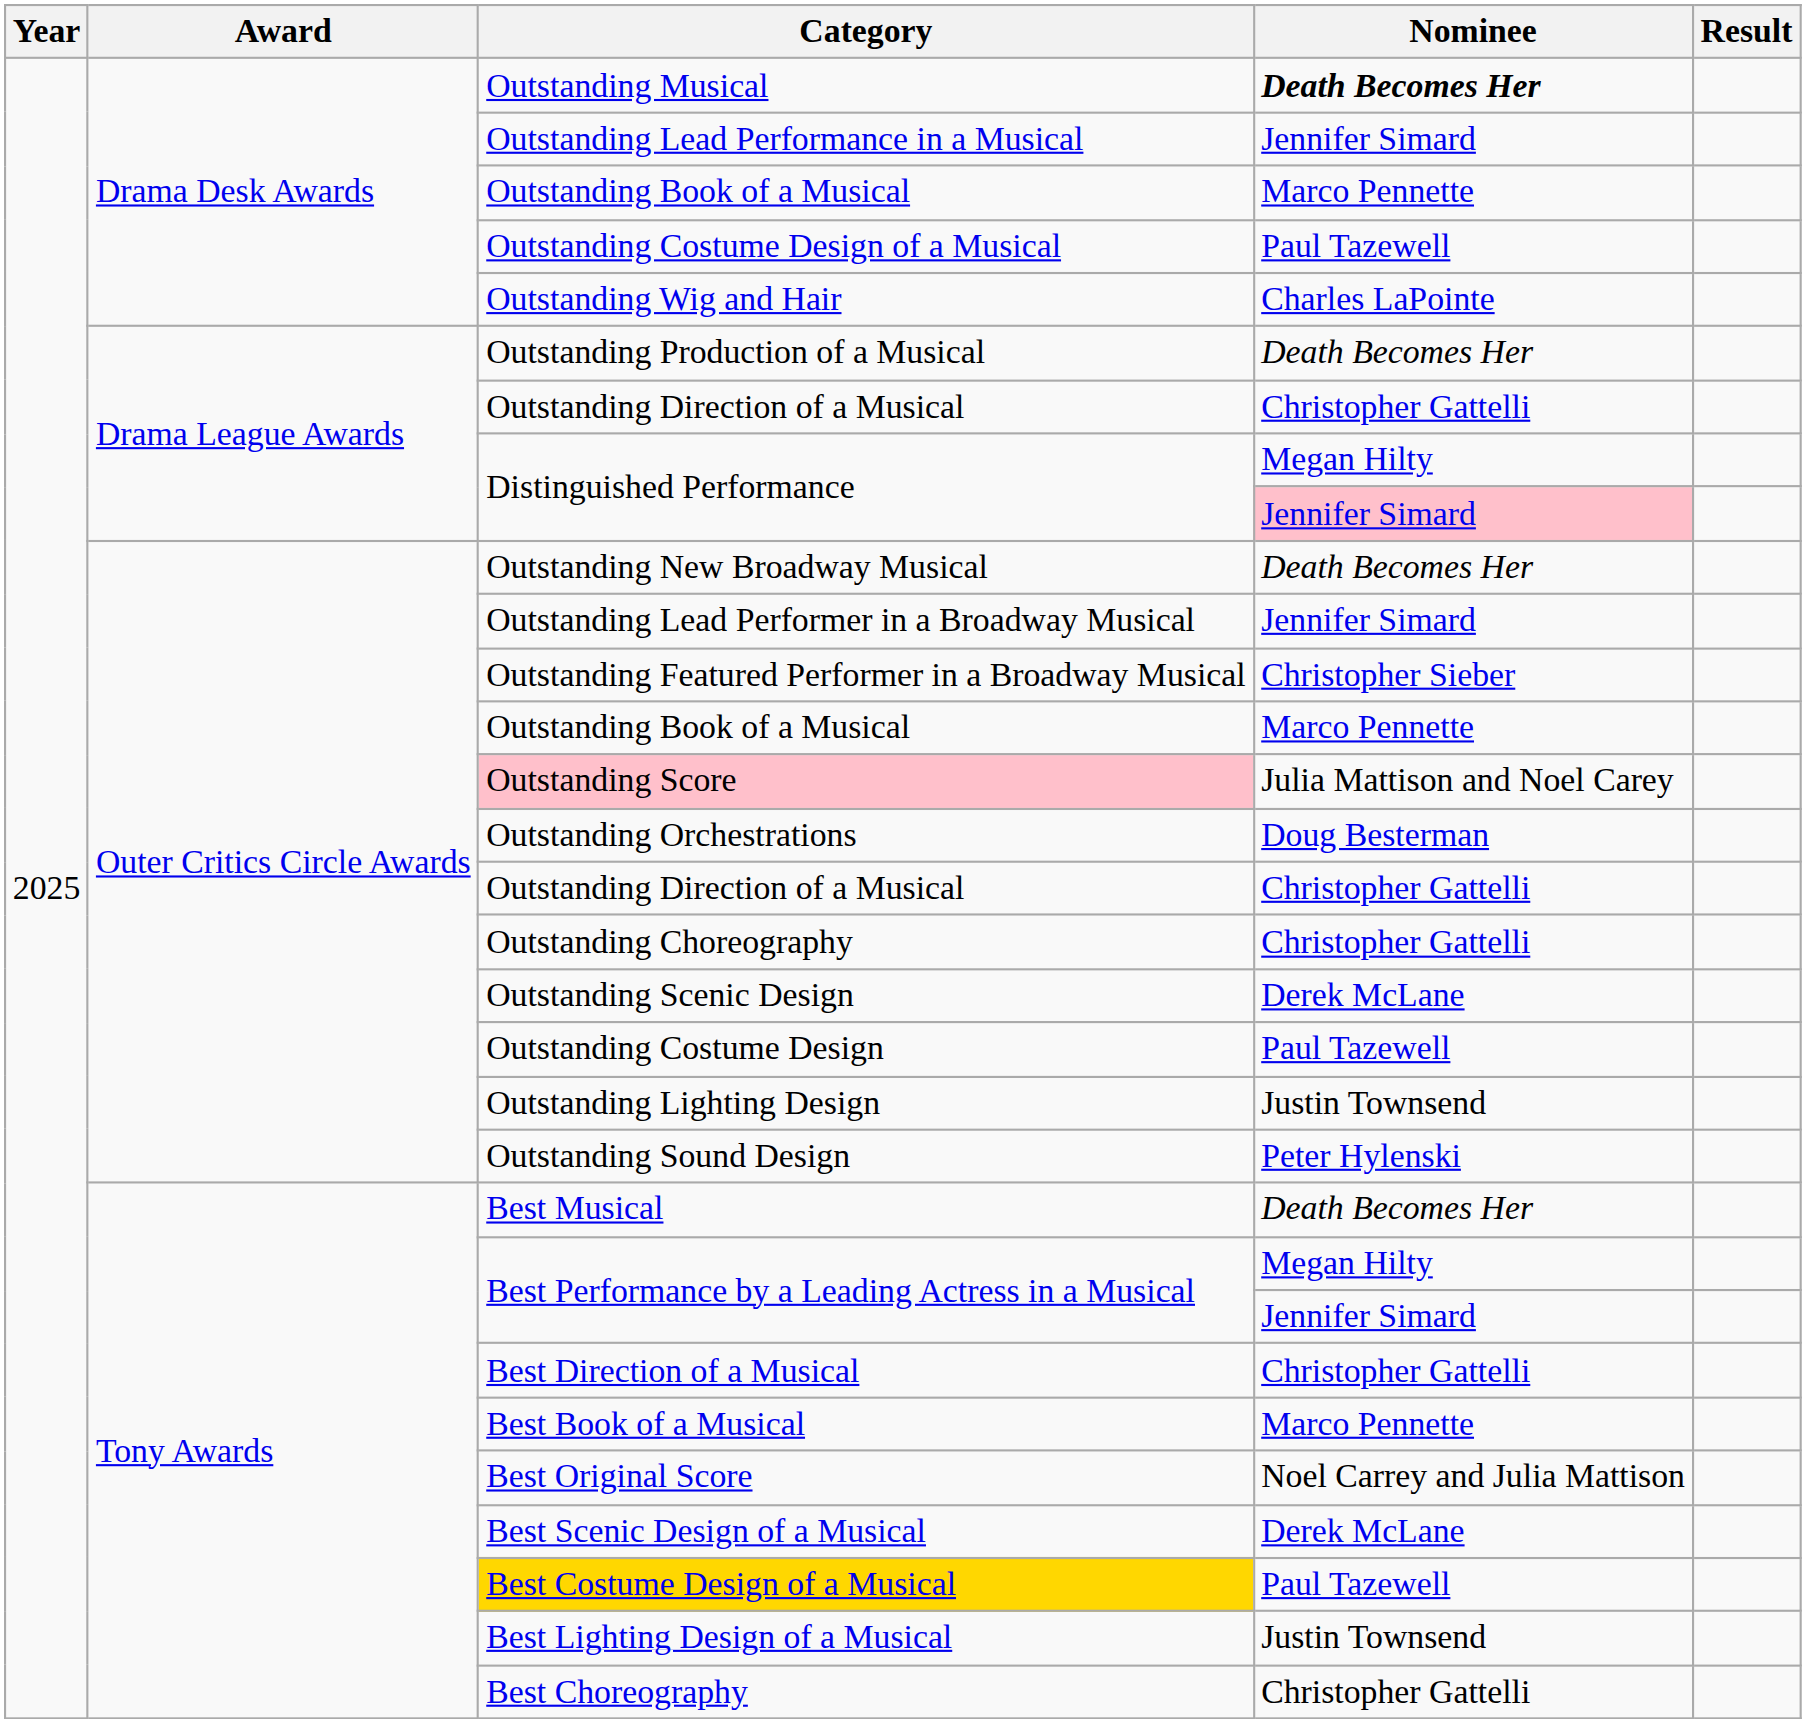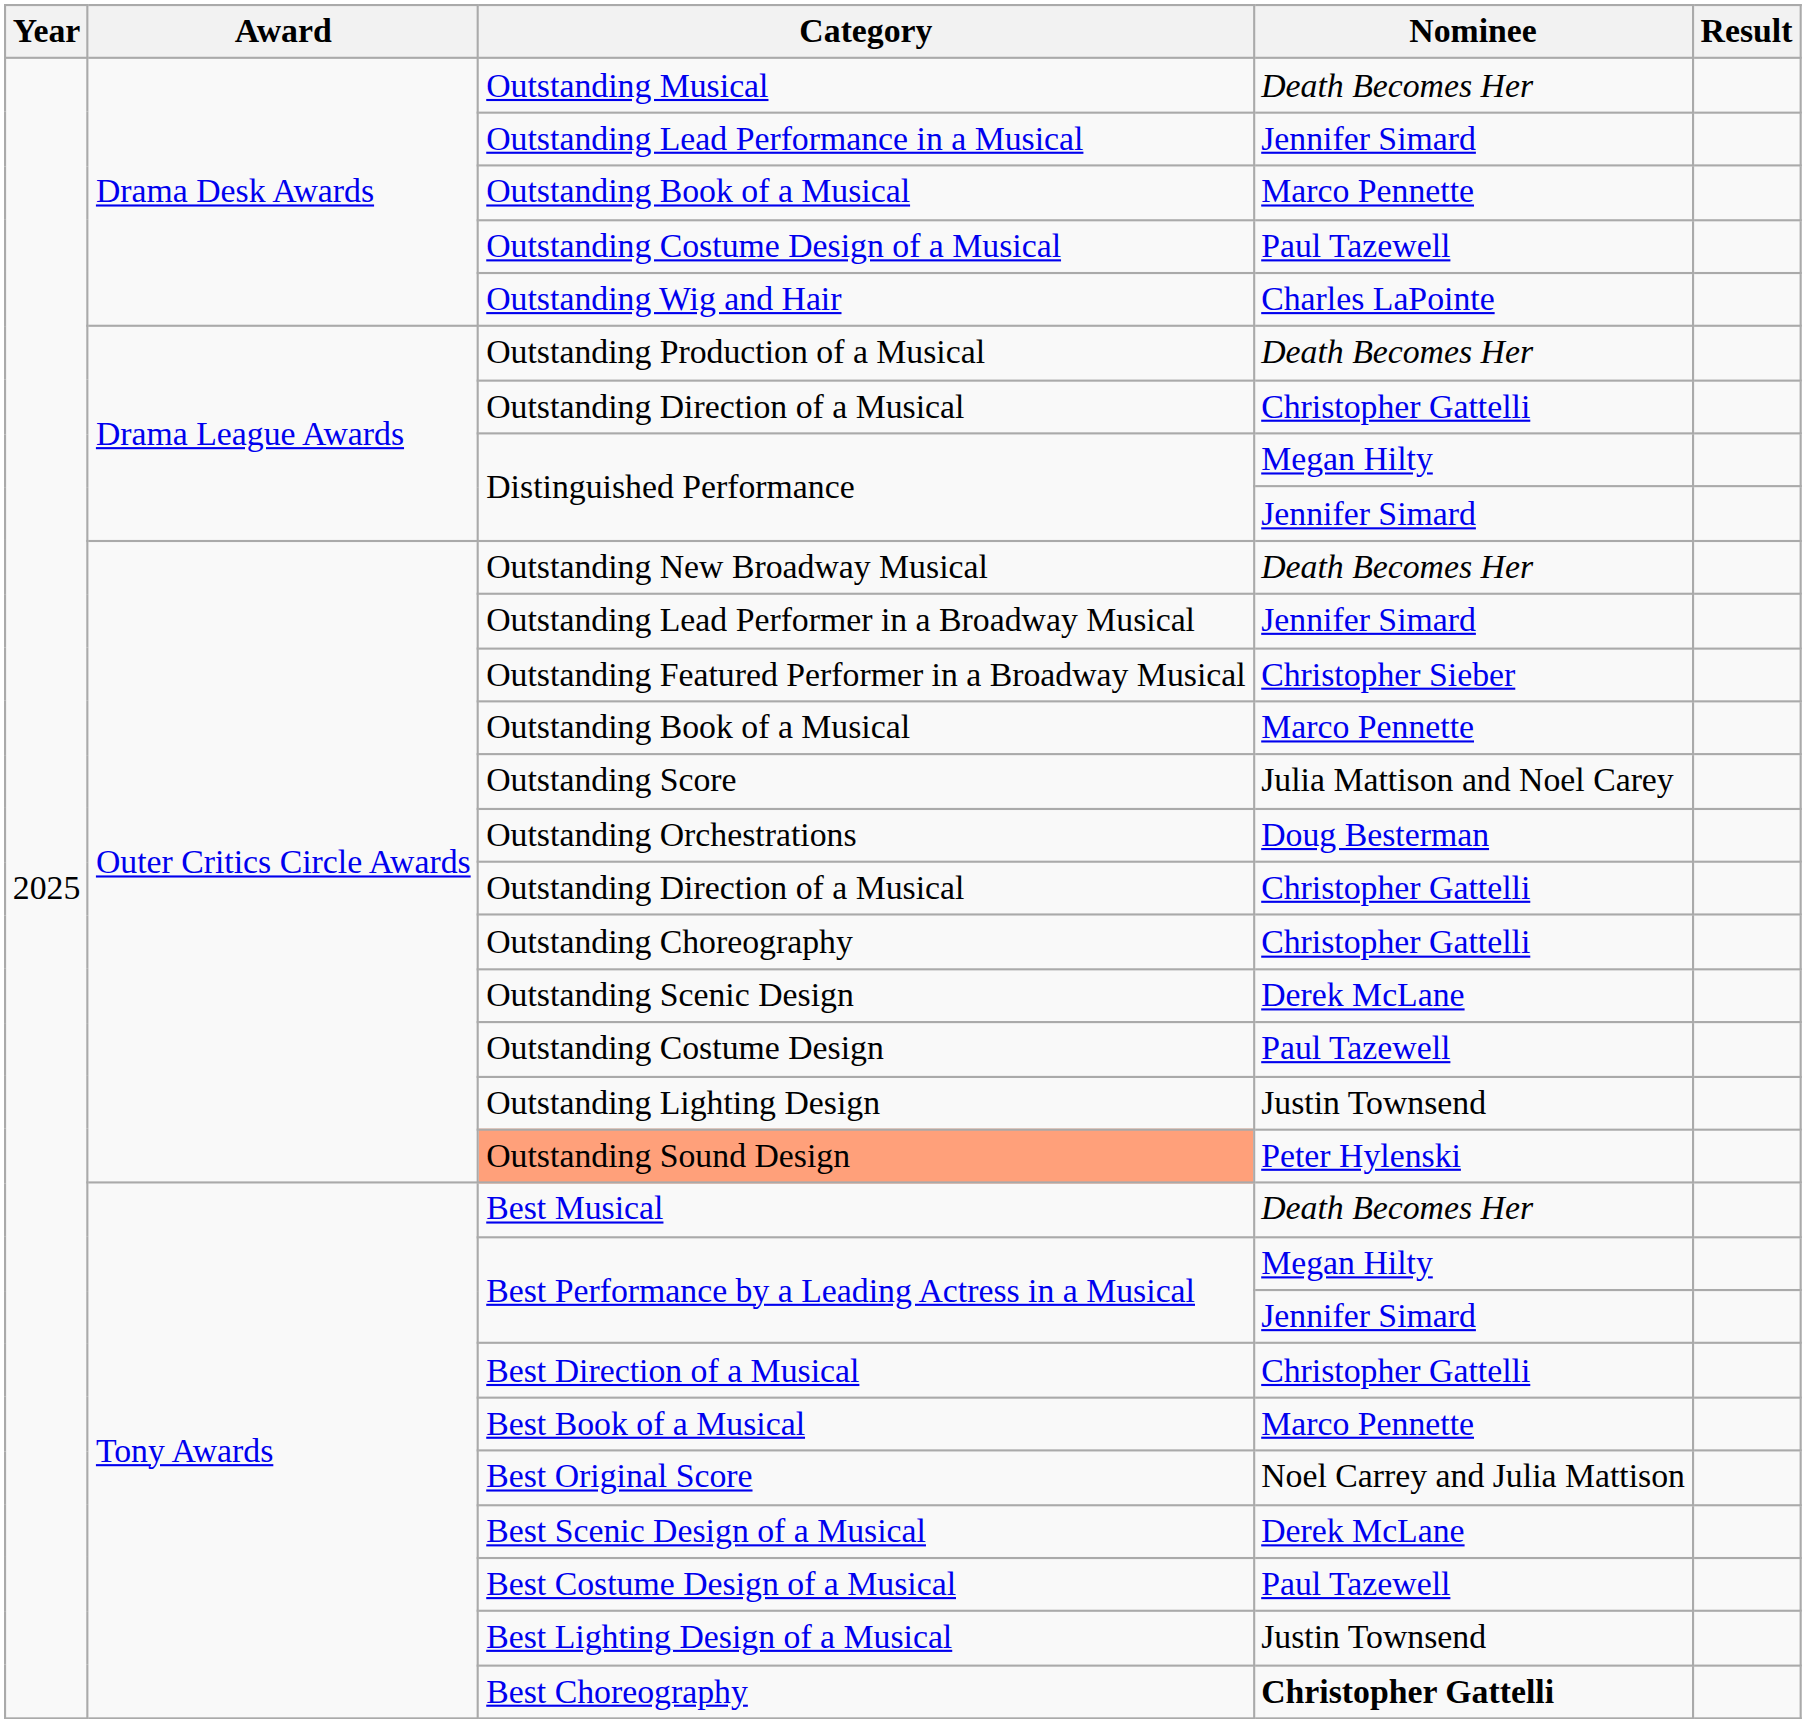(1401, 84) bold -> (1397, 84) normal
(1369, 513) pink background -> (1369, 513) no background
(611, 780) pink background -> (611, 780) no background
(668, 1155) no background -> (668, 1155) lightsalmon background
(721, 1583) gold background -> (721, 1583) no background
(1396, 1691) normal -> (1408, 1691) bold
